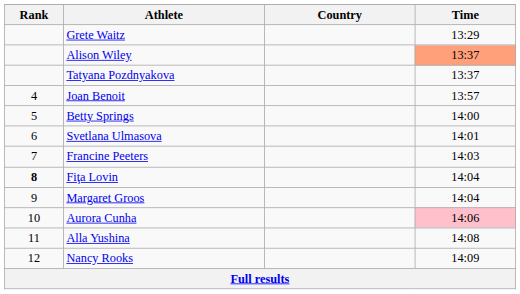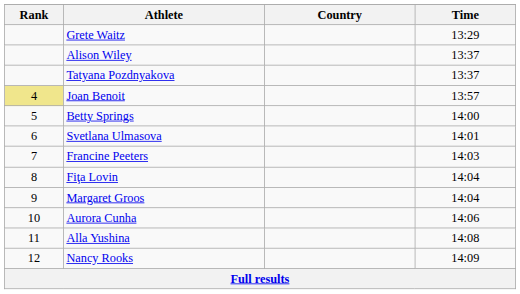(465, 55) lightsalmon background -> (465, 55) no background
(34, 96) no background -> (34, 96) khaki background
(34, 177) bold -> (34, 177) normal
(465, 217) pink background -> (465, 217) no background
